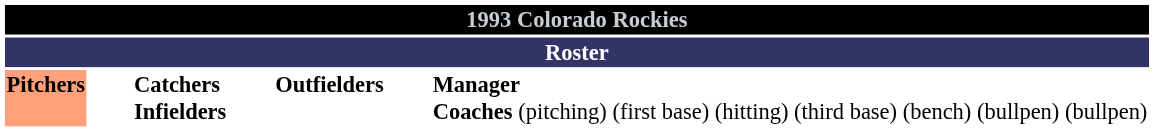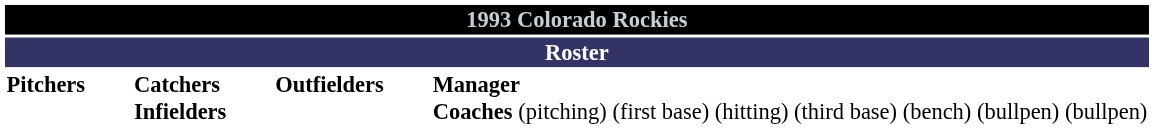(46, 84) lightsalmon background -> (46, 84) no background
